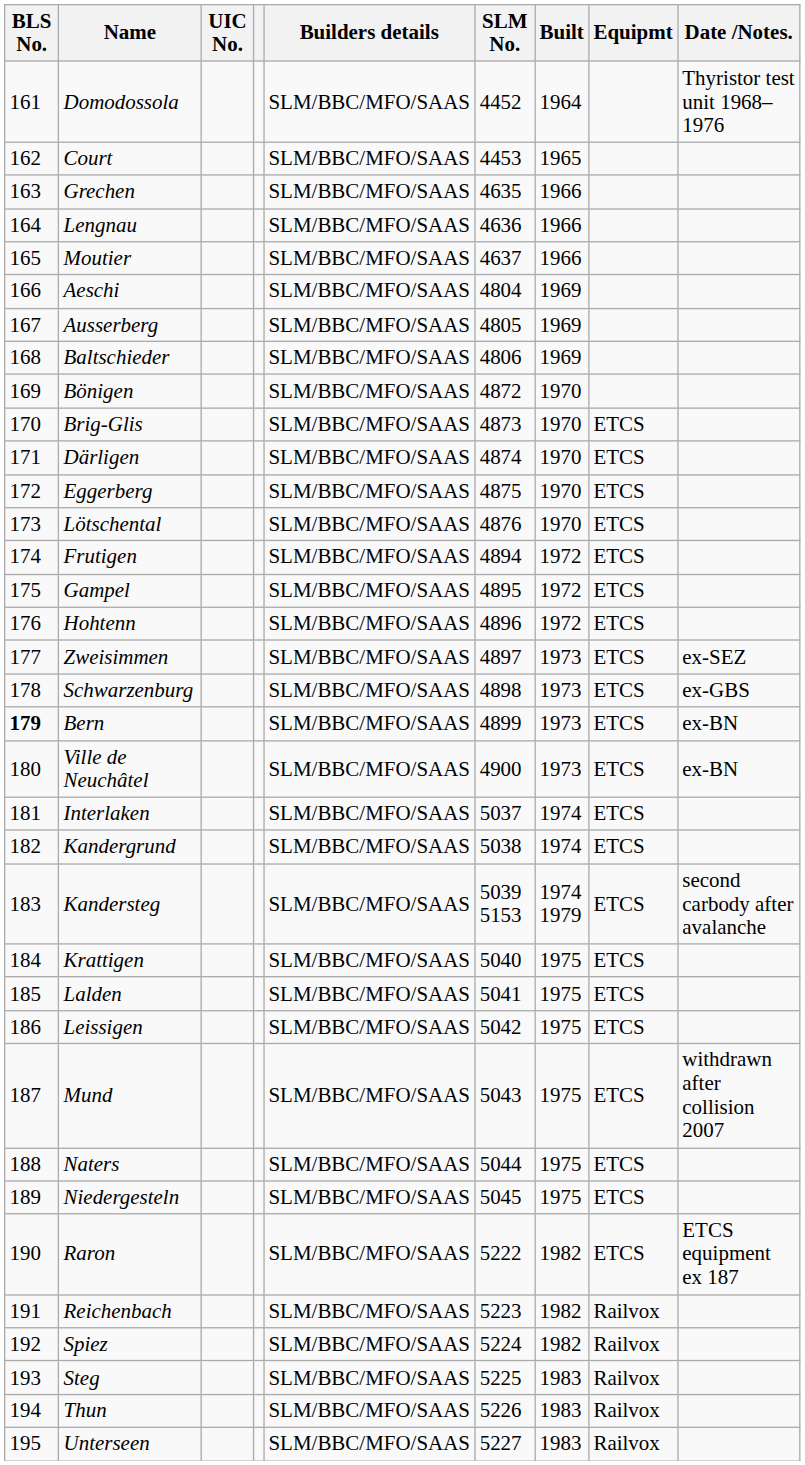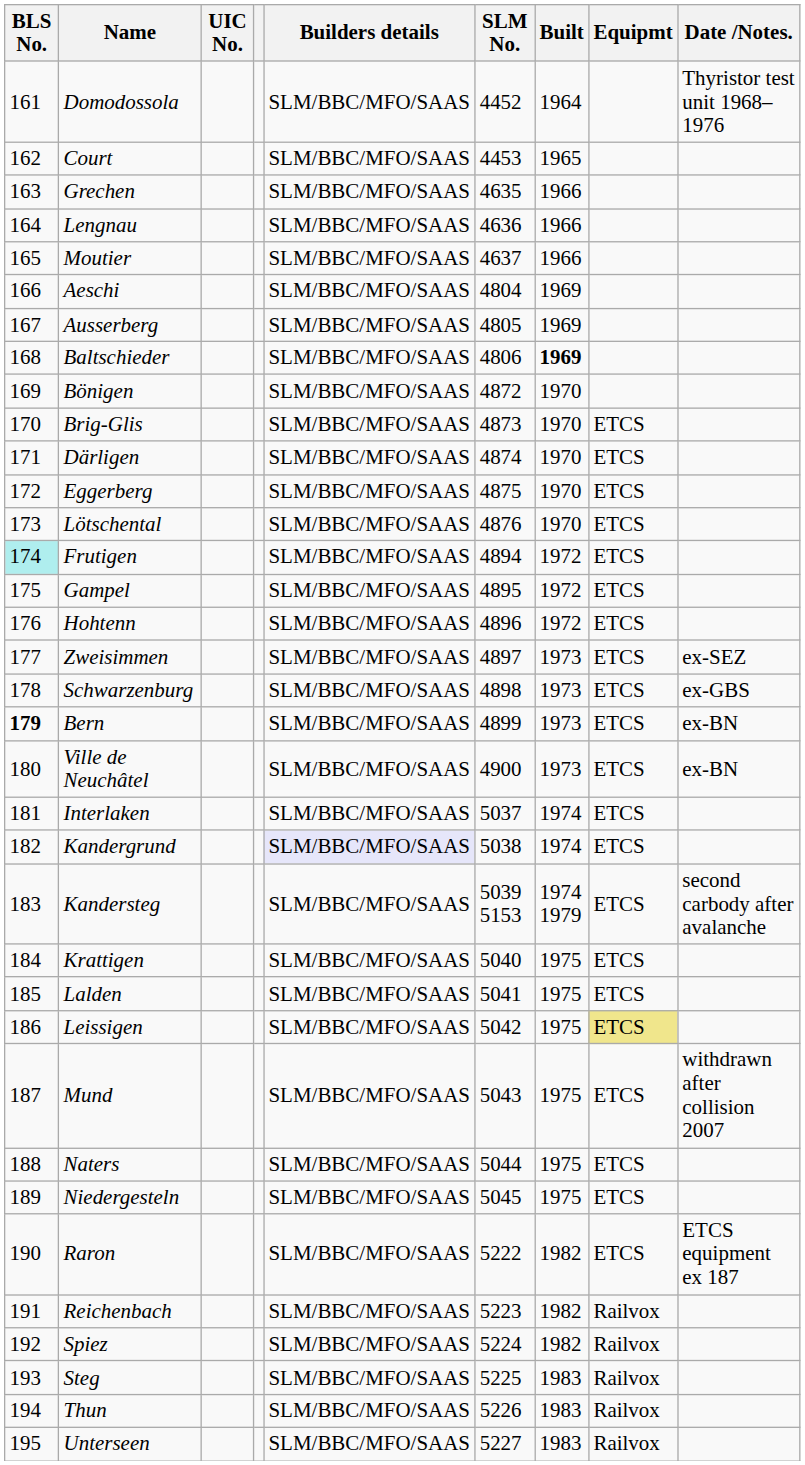(560, 357) normal -> (560, 357) bold
(25, 557) no background -> (25, 557) paleturquoise background
(369, 846) no background -> (369, 846) lavender background
(619, 1026) no background -> (619, 1026) khaki background
